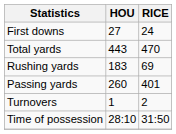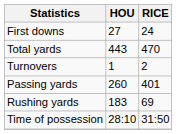rows swapped: (43, 66) <-> (32, 102)
